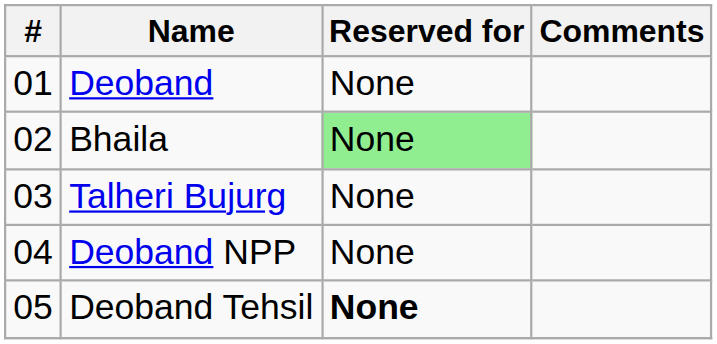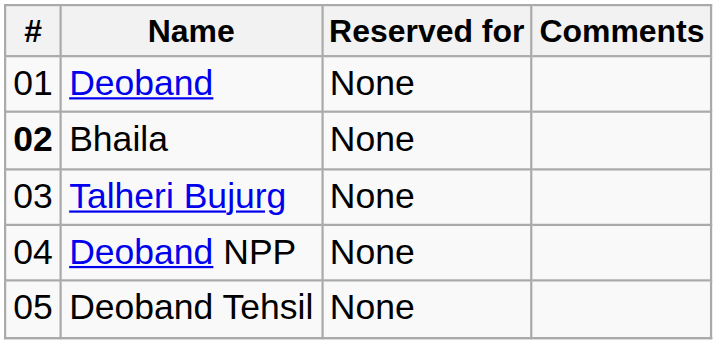(33, 139) normal -> (33, 139) bold
(372, 139) lightgreen background -> (372, 139) no background
(374, 308) bold -> (372, 308) normal
